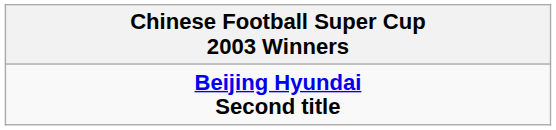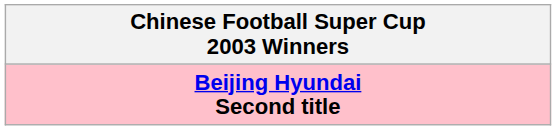(278, 94) no background -> (278, 94) pink background
